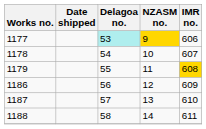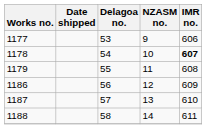(105, 38) paleturquoise background -> (105, 38) no background
(145, 38) gold background -> (145, 38) no background
(190, 54) normal -> (190, 54) bold
(190, 69) gold background -> (190, 69) no background
